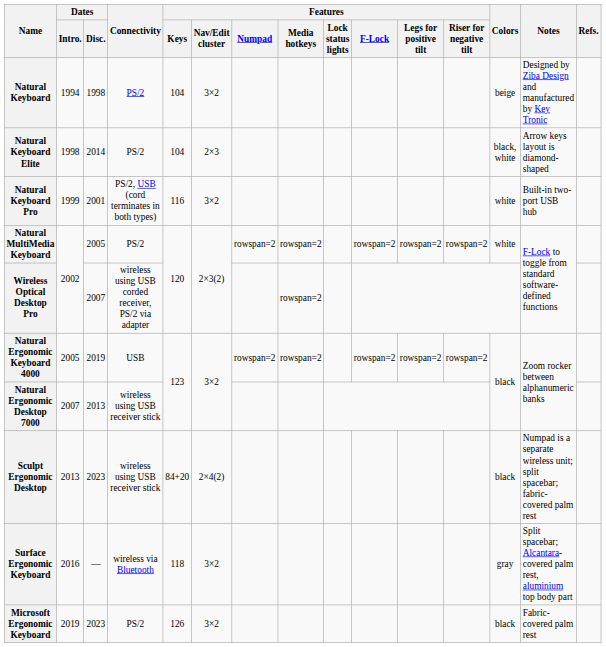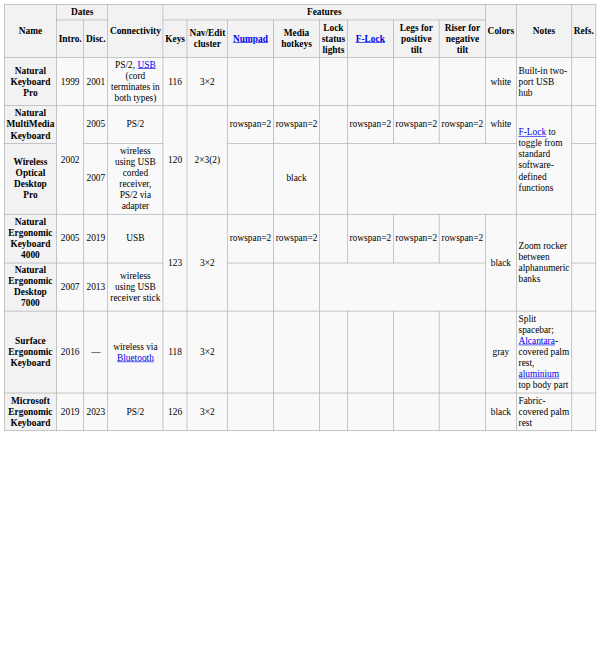- row: (30, 93)
- row: (30, 152)
(301, 298) rowspan=2 -> (297, 179) black
- row: (30, 477)
